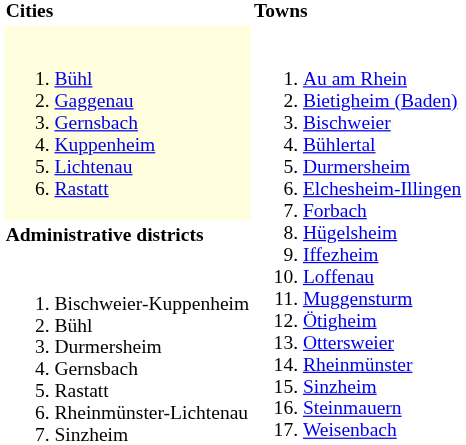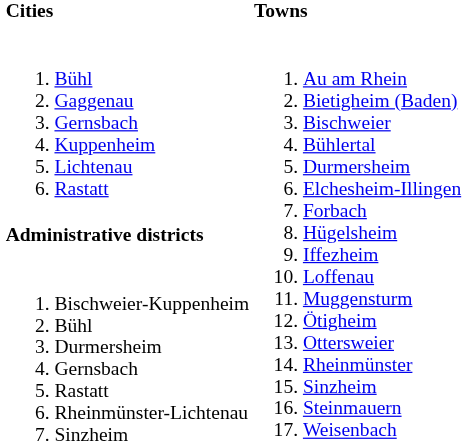(127, 134) lightyellow background -> (127, 134) no background
